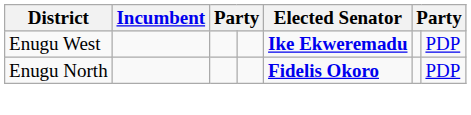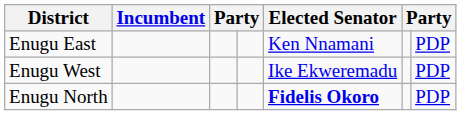+ row: (53, 44)
(338, 44) bold -> (333, 70) normal
